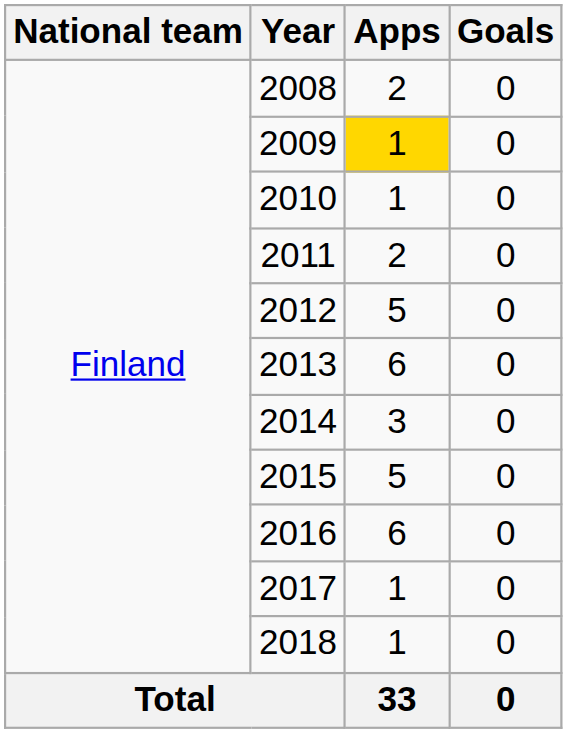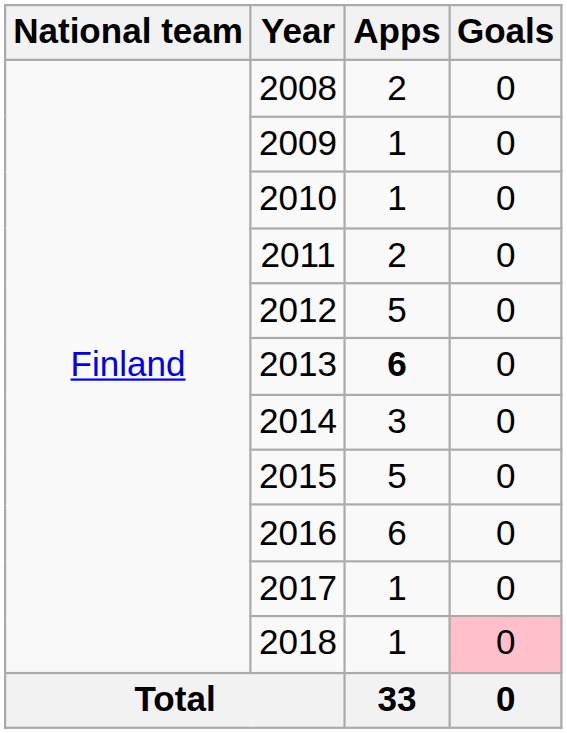(397, 143) gold background -> (397, 143) no background
(397, 365) normal -> (397, 365) bold
(506, 643) no background -> (506, 643) pink background
